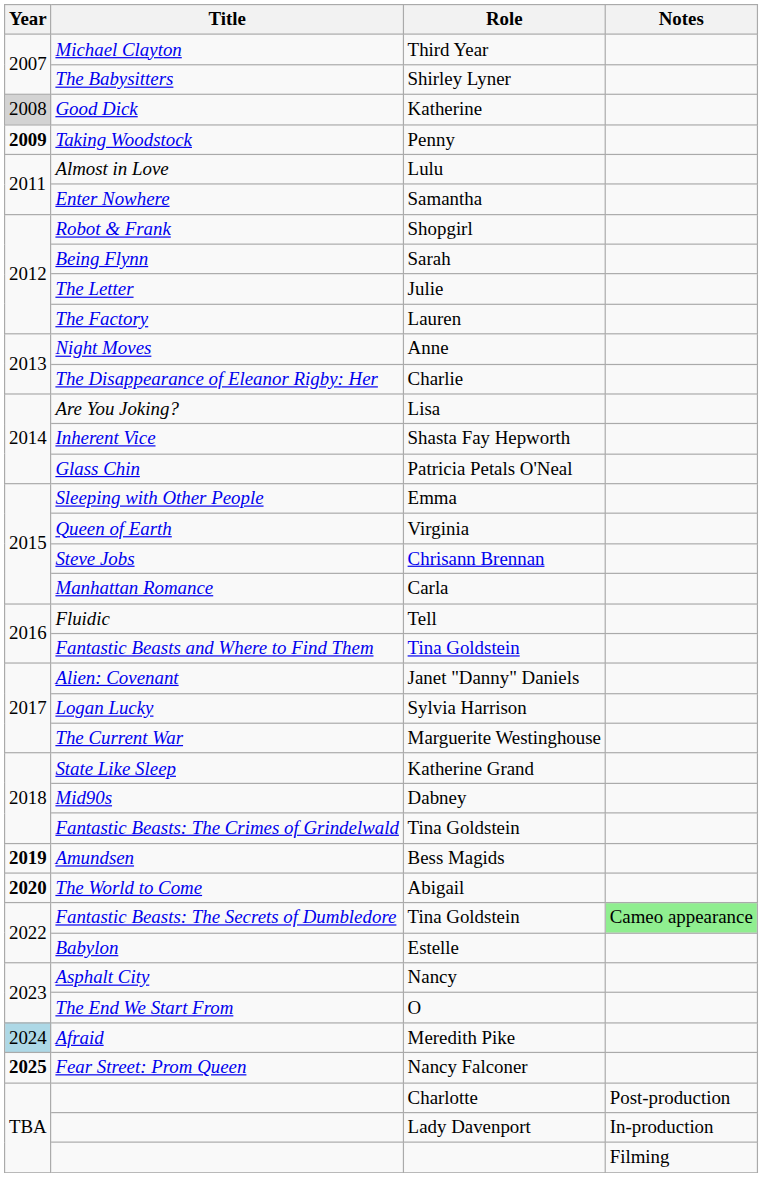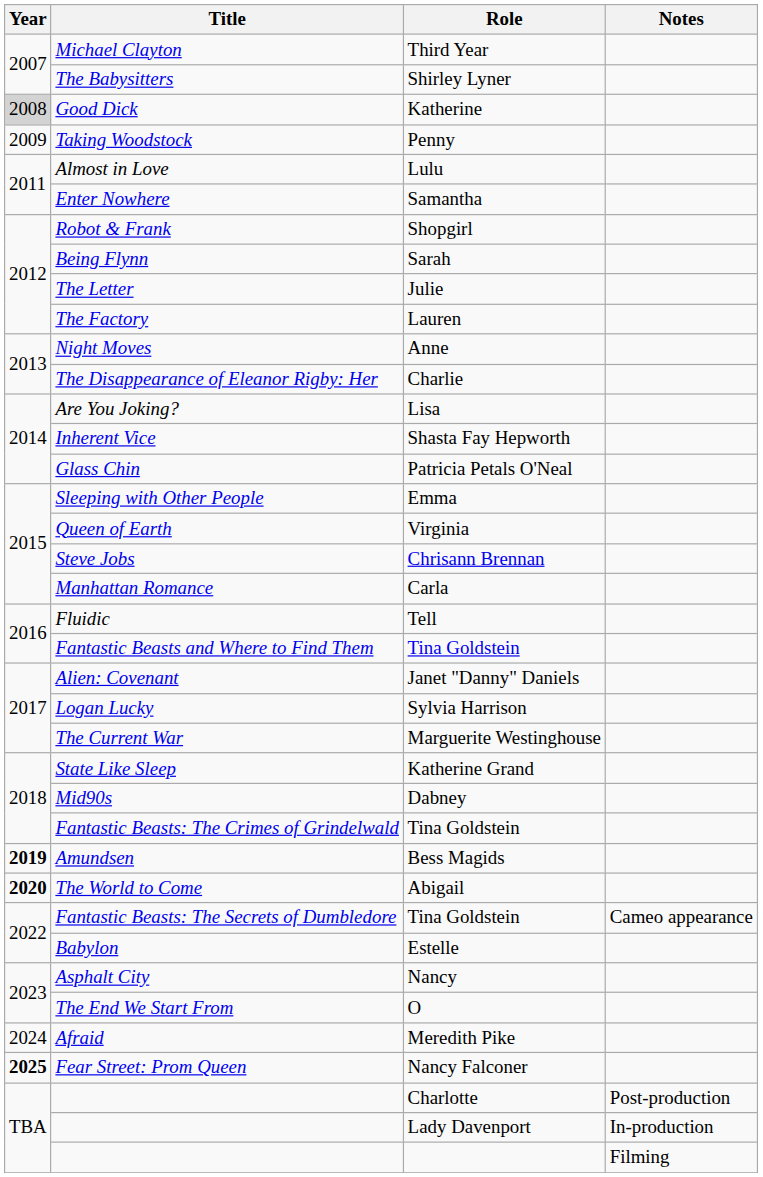(28, 139) bold -> (28, 139) normal
(681, 917) lightgreen background -> (681, 917) no background
(28, 1037) lightblue background -> (28, 1037) no background
